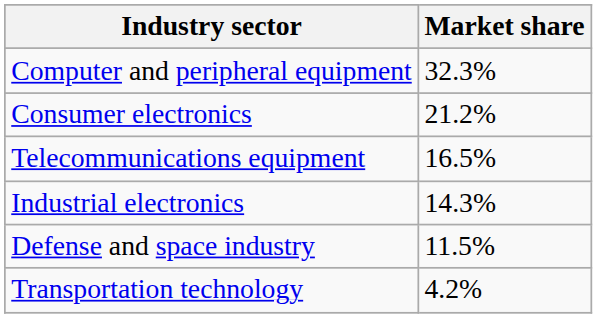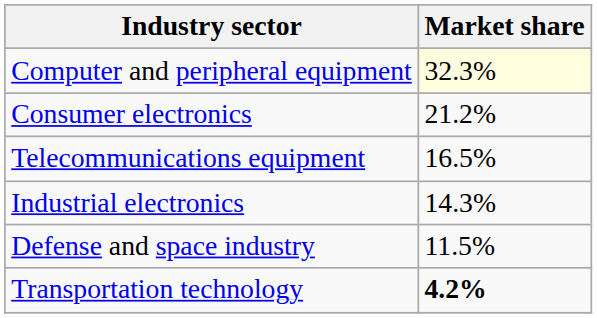(460, 70) no background -> (460, 70) lightyellow background
(453, 289) normal -> (456, 289) bold
